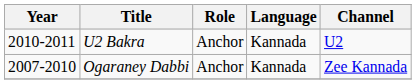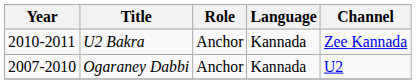(334, 41) U2 -> (366, 41) Zee Kannada
(366, 66) Zee Kannada -> (334, 66) U2
